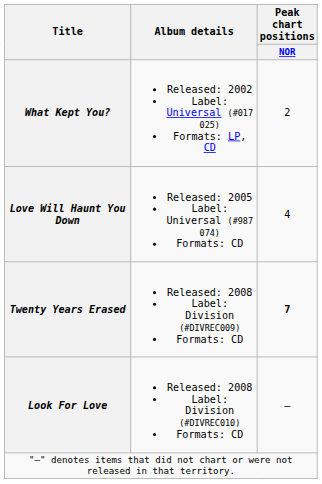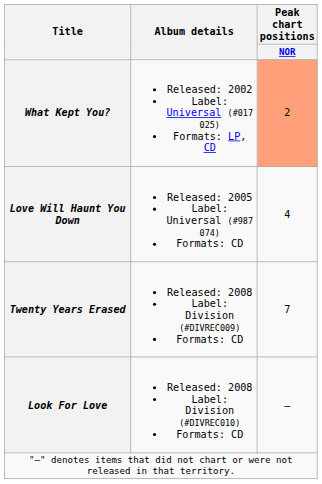(287, 113) no background -> (287, 113) lightsalmon background
(287, 310) bold -> (287, 310) normal
